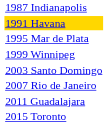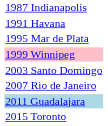(35, 23) gold background -> (35, 23) no background
(40, 54) no background -> (40, 54) pink background
(45, 101) no background -> (45, 101) lightblue background
